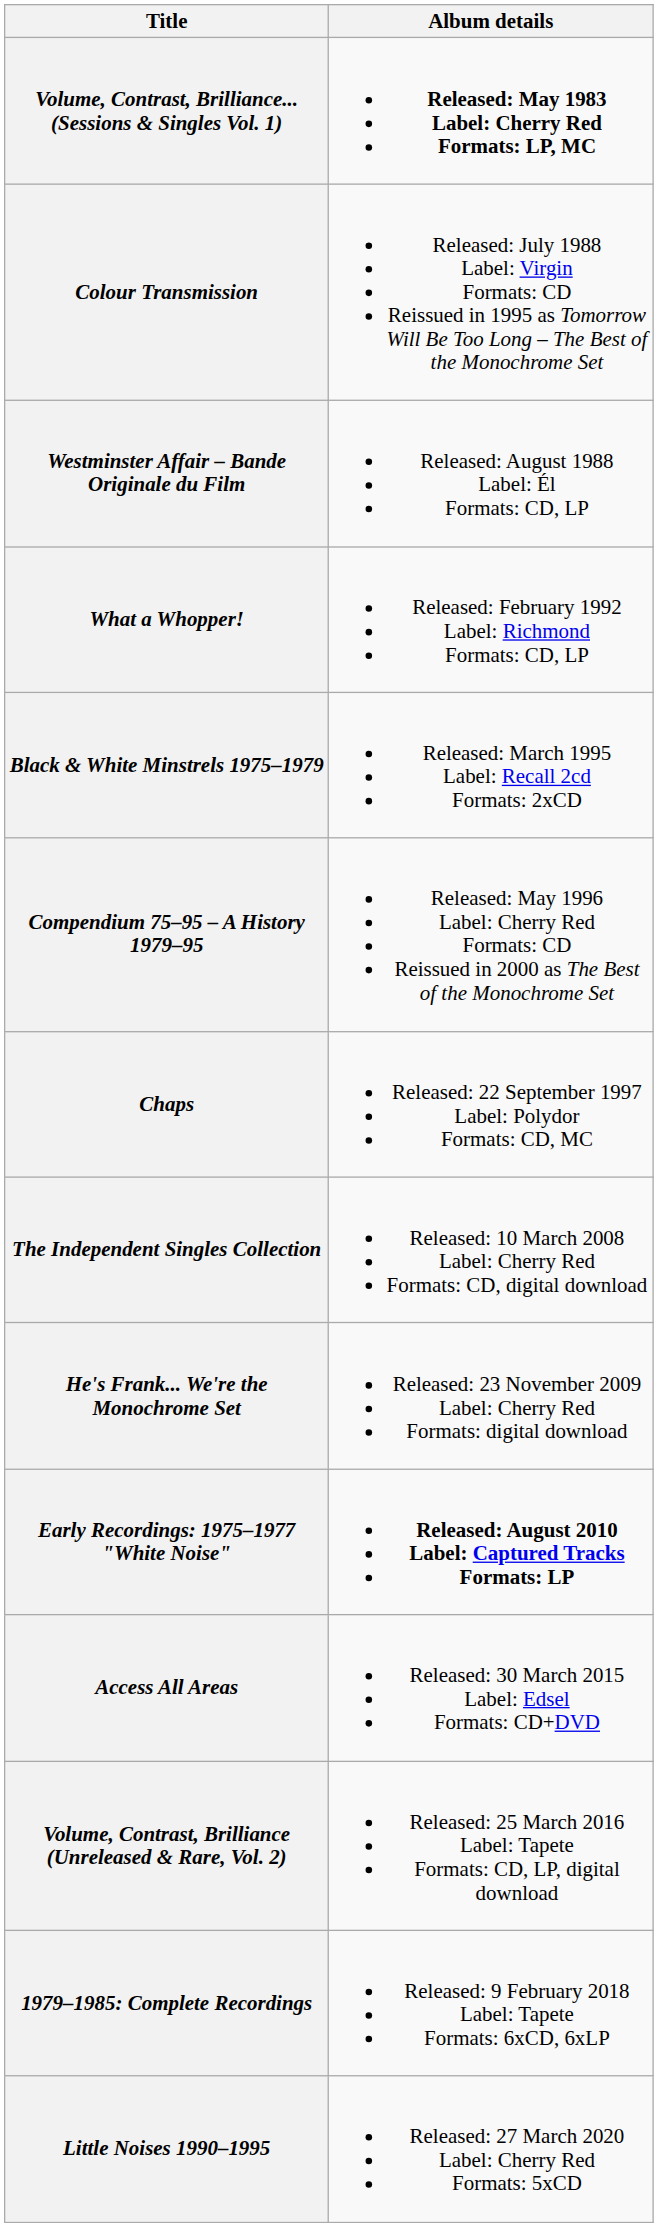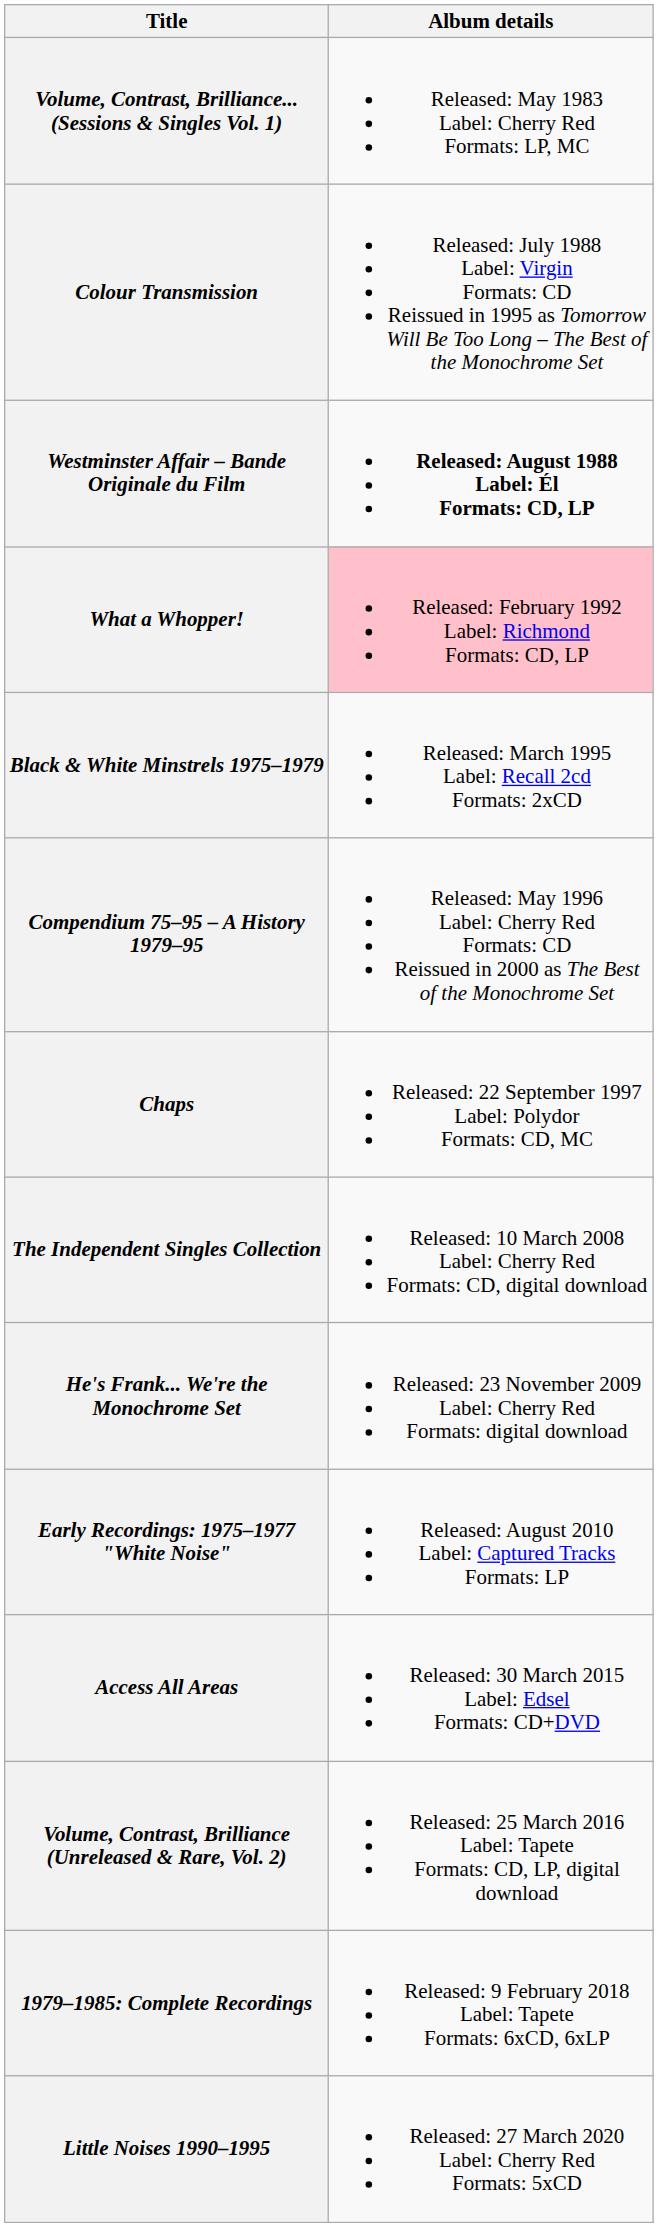(491, 123) bold -> (491, 123) normal
(491, 485) normal -> (491, 485) bold
(491, 631) no background -> (491, 631) pink background
(491, 1554) bold -> (491, 1554) normal
